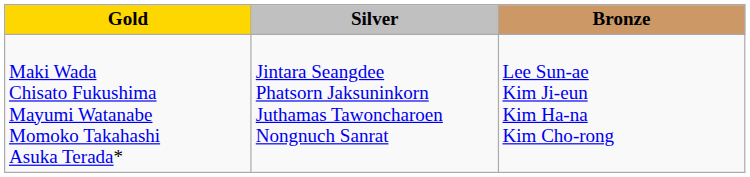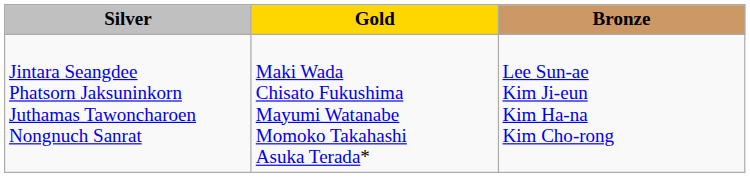columns swapped: (128, 19) <-> (375, 19)
